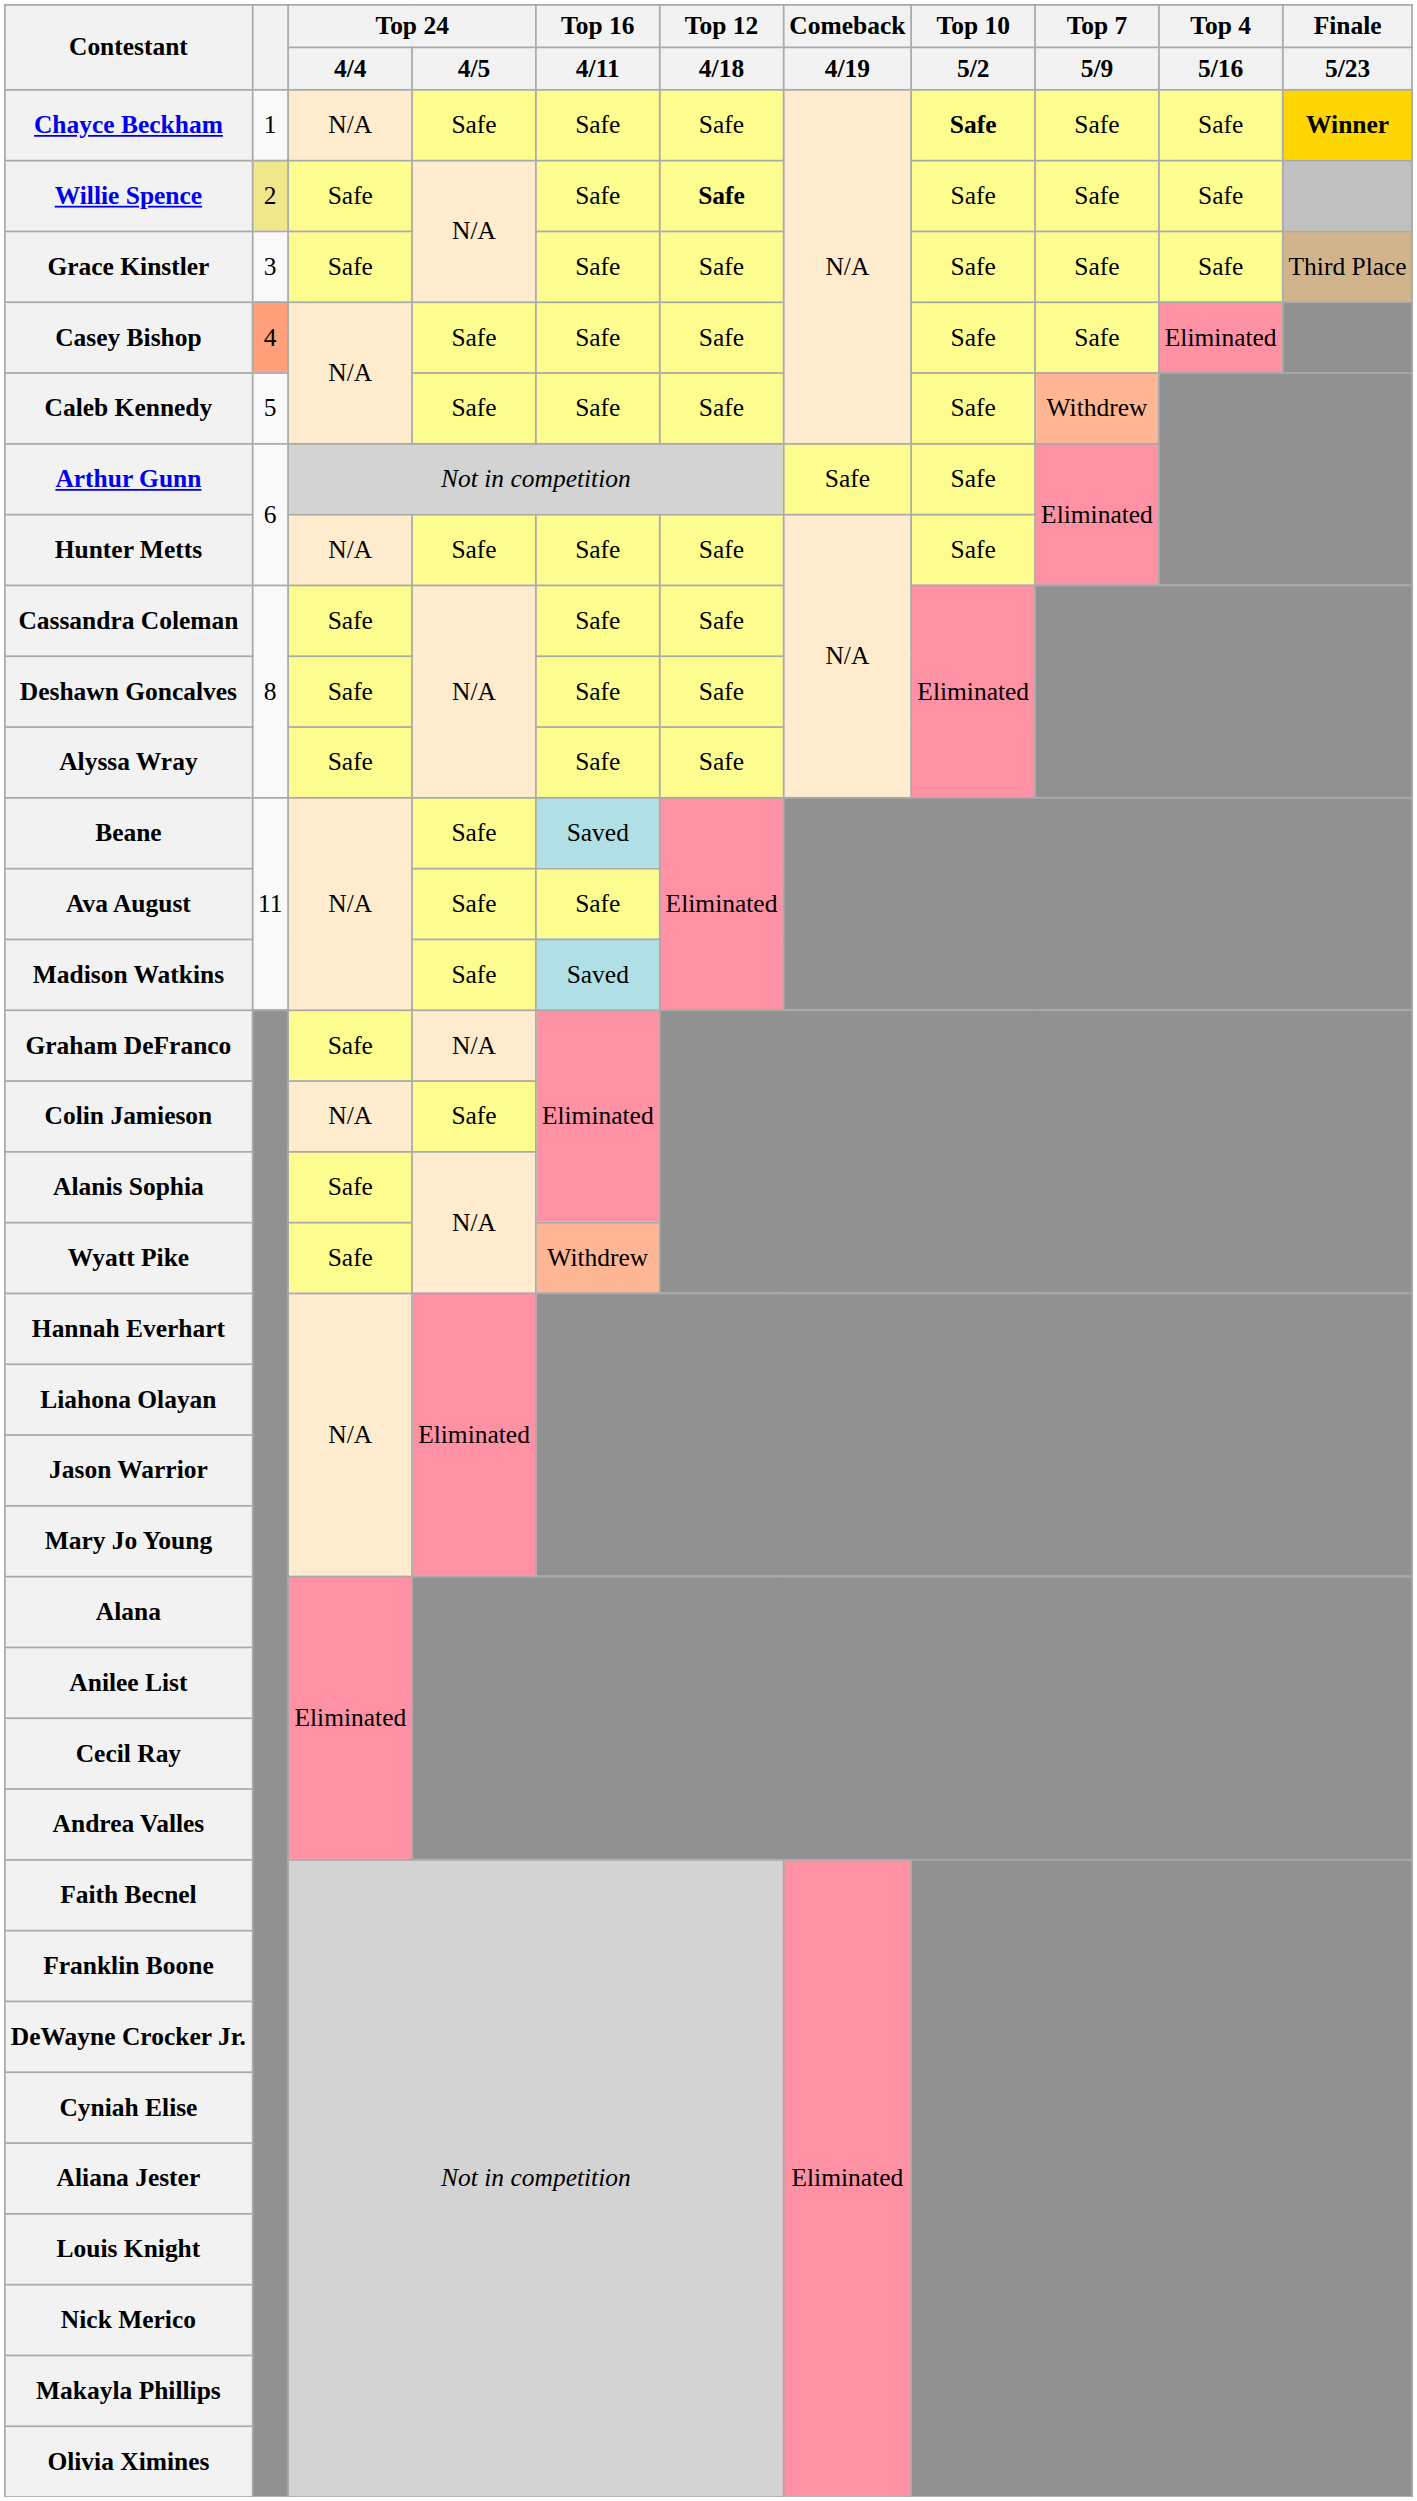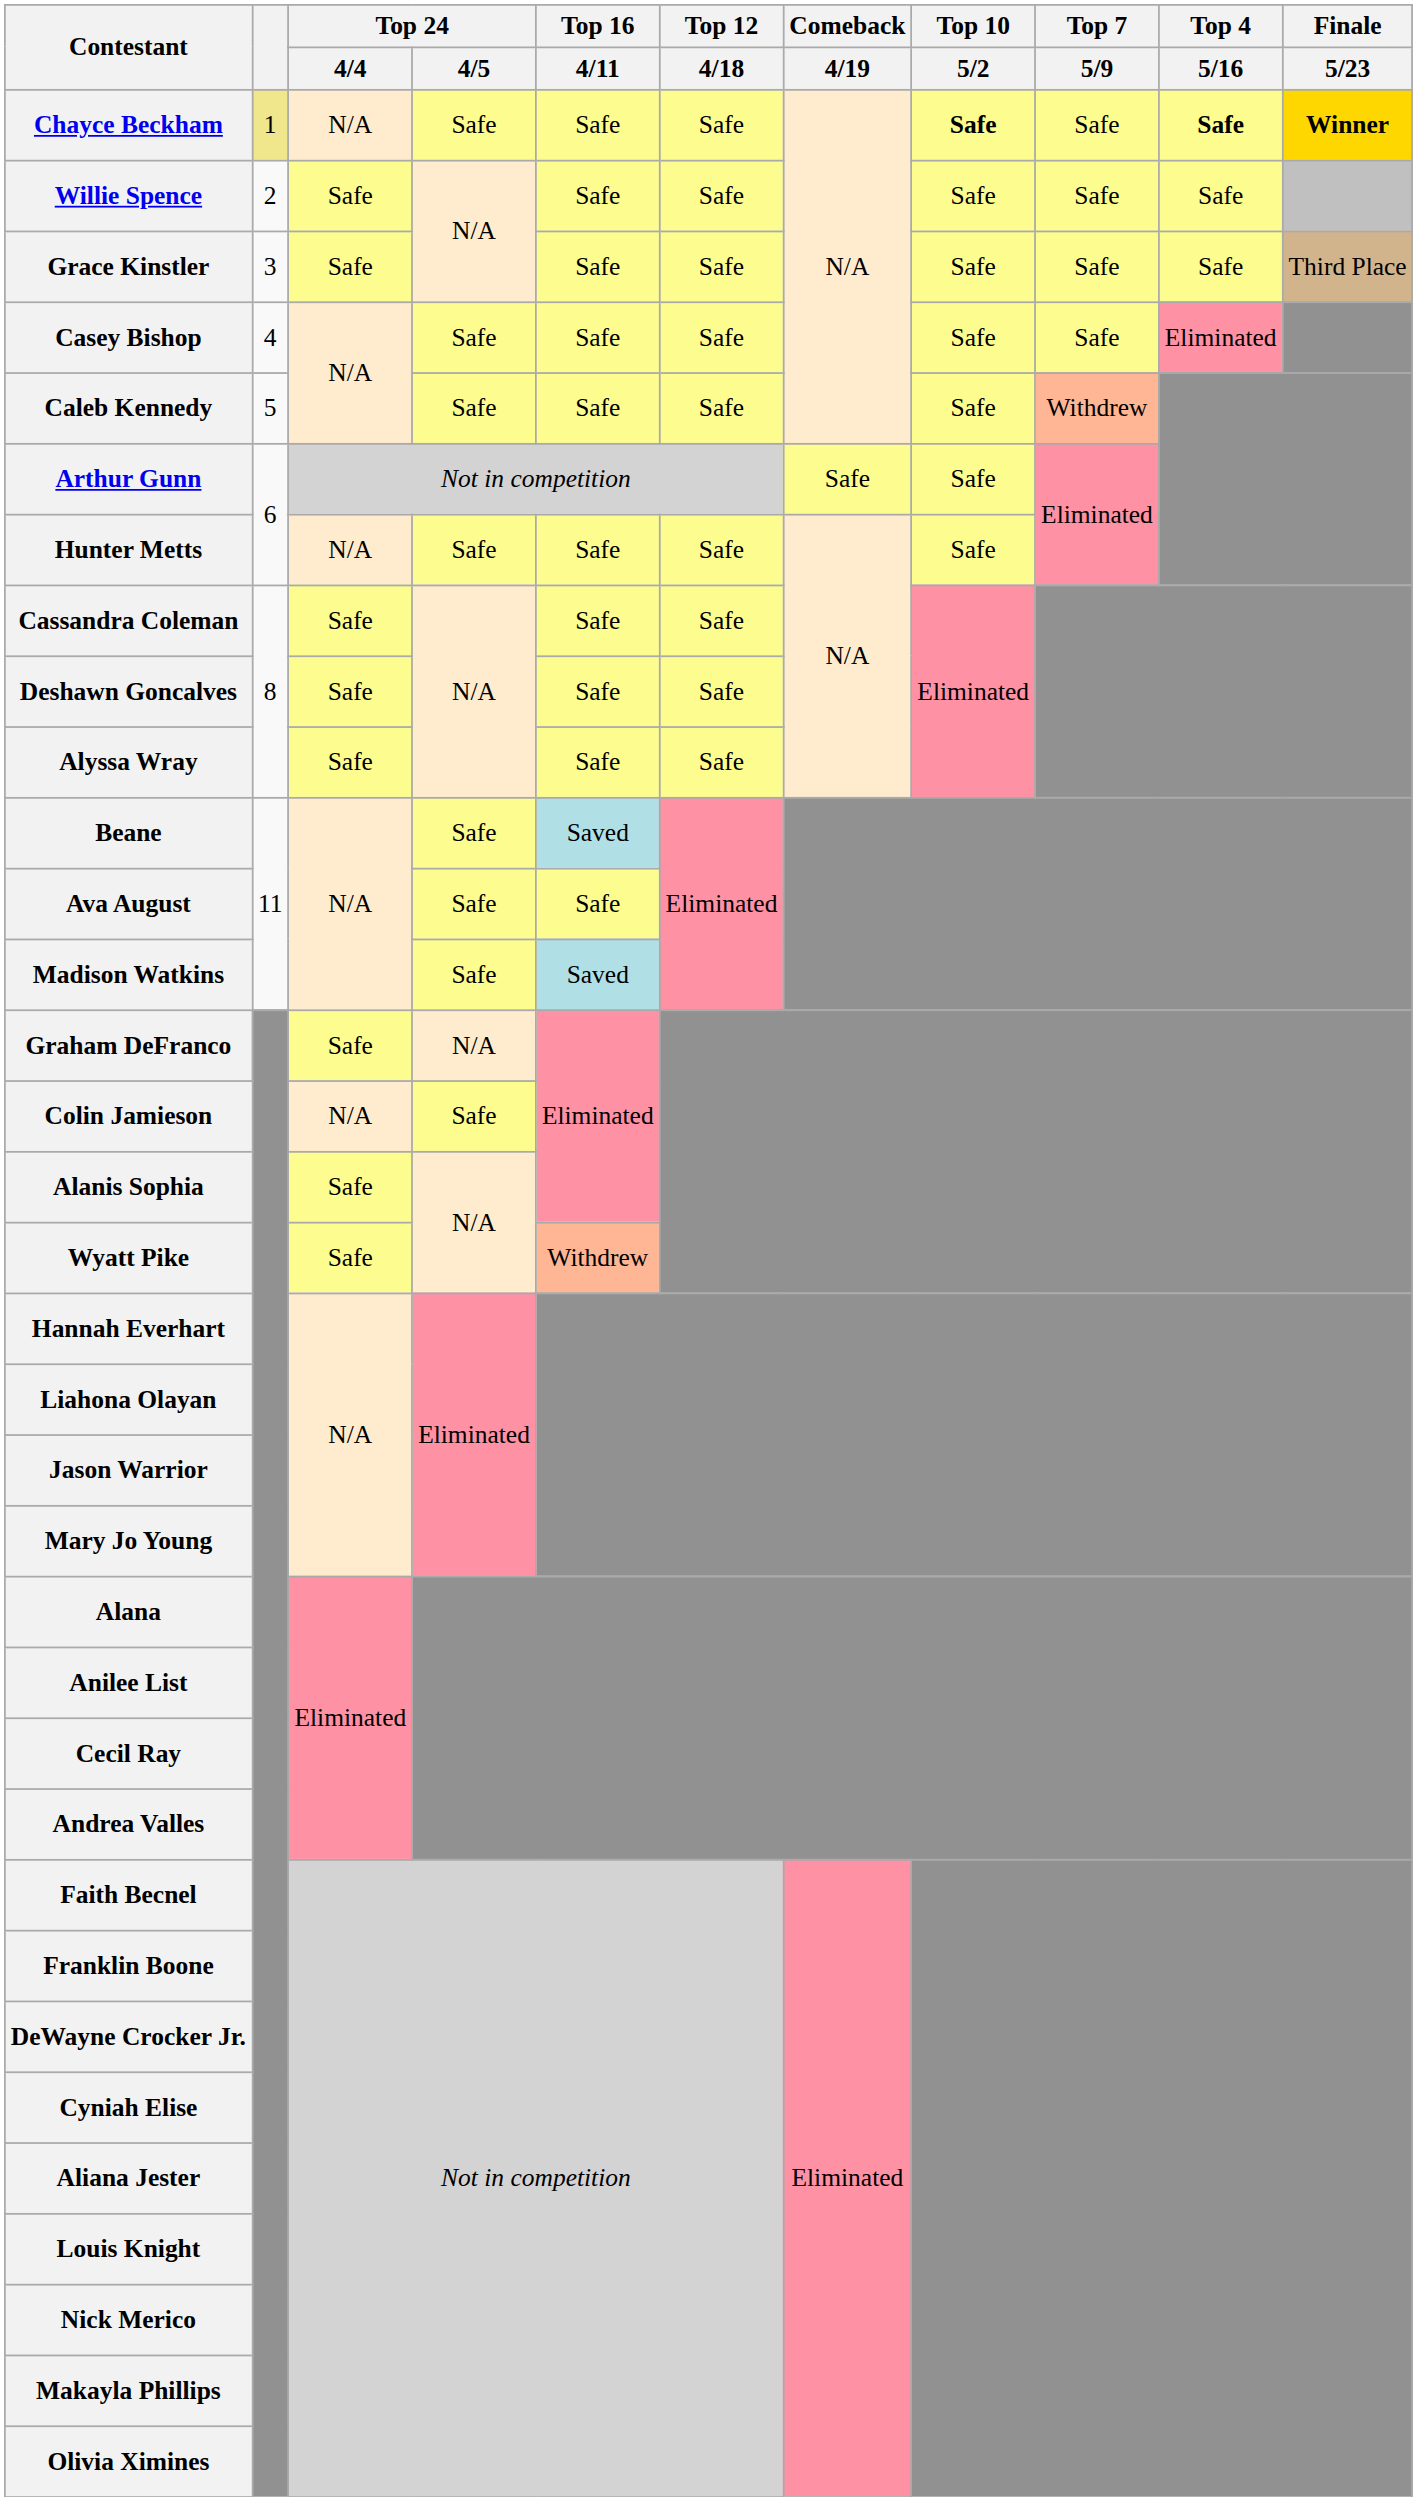(270, 124) no background -> (270, 124) khaki background
(1221, 124) normal -> (1221, 124) bold
(270, 195) khaki background -> (270, 195) no background
(721, 195) bold -> (721, 195) normal
(270, 336) lightsalmon background -> (270, 336) no background
